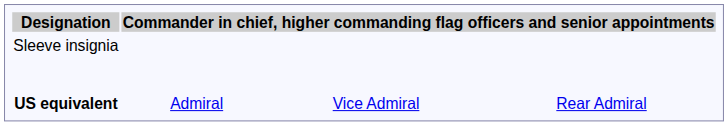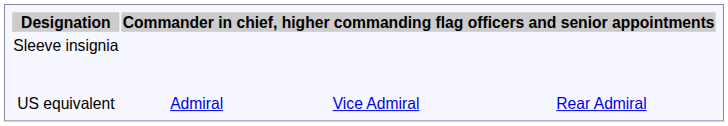(66, 103) bold -> (66, 103) normal
